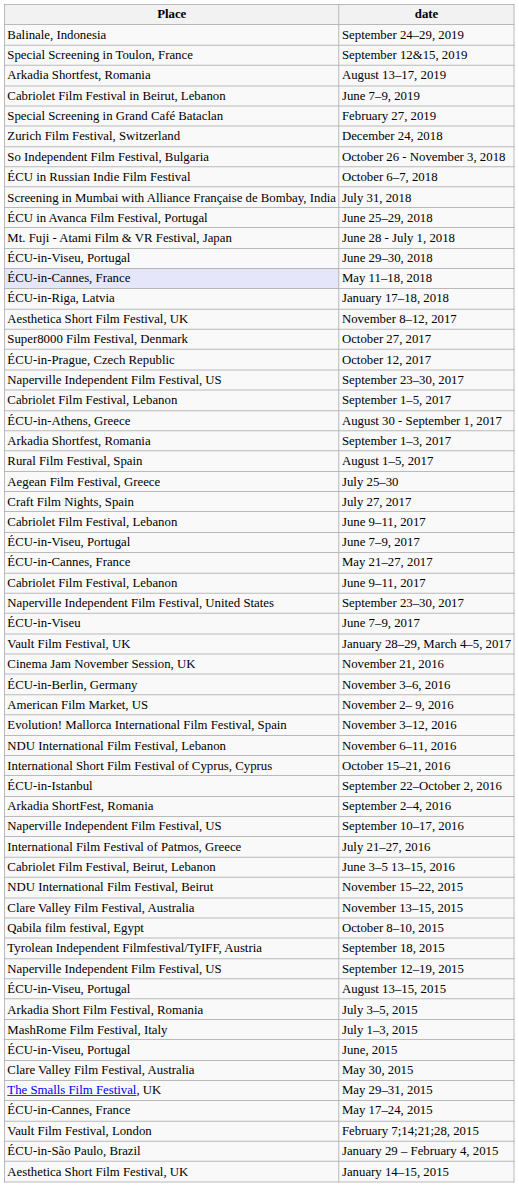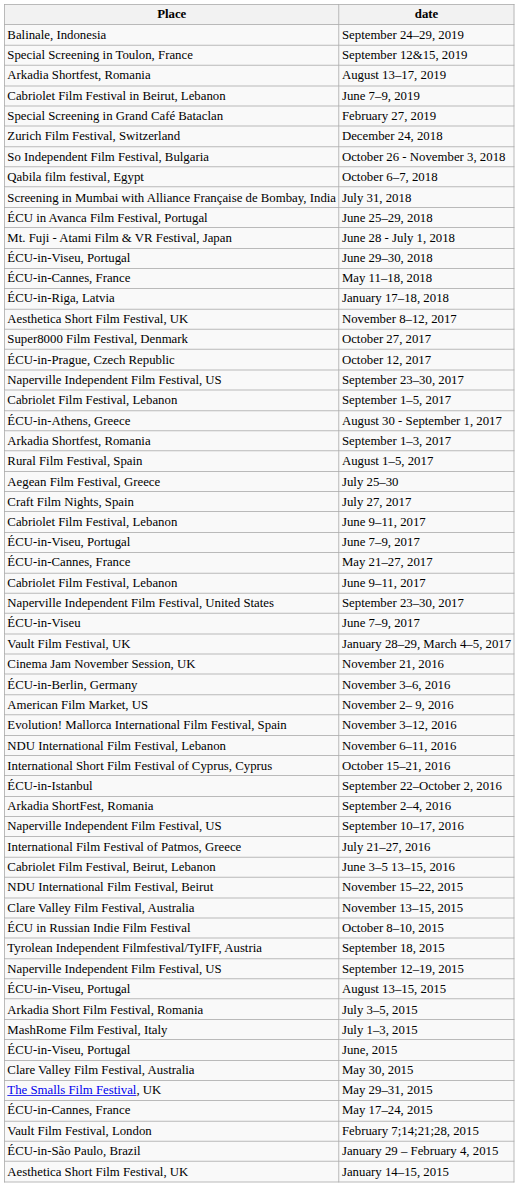(99, 177) ÉCU in Russian Indie Film Festival -> (76, 177) Qabila film festival, Egypt
(69, 278) lavender background -> (69, 278) no background
(76, 928) Qabila film festival, Egypt -> (99, 928) ÉCU in Russian Indie Film Festival
